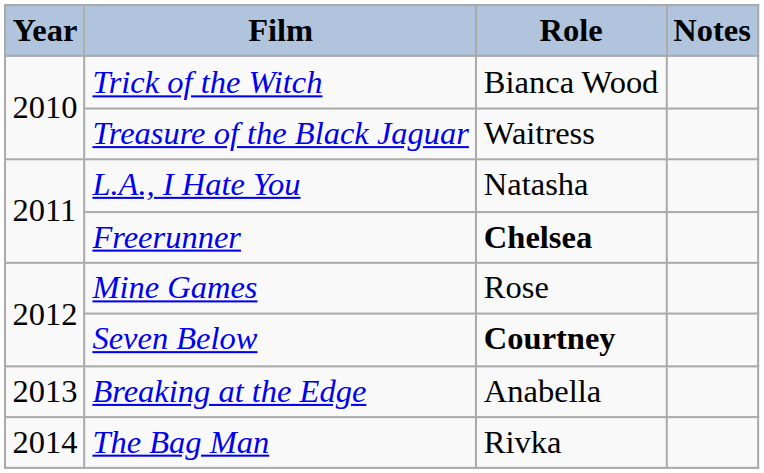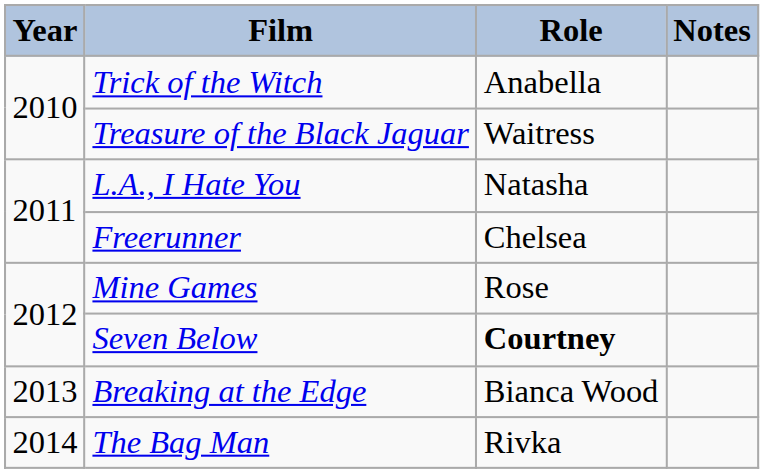(571, 81) Bianca Wood -> (542, 81) Anabella
(538, 236) bold -> (535, 236) normal
(542, 390) Anabella -> (571, 390) Bianca Wood
